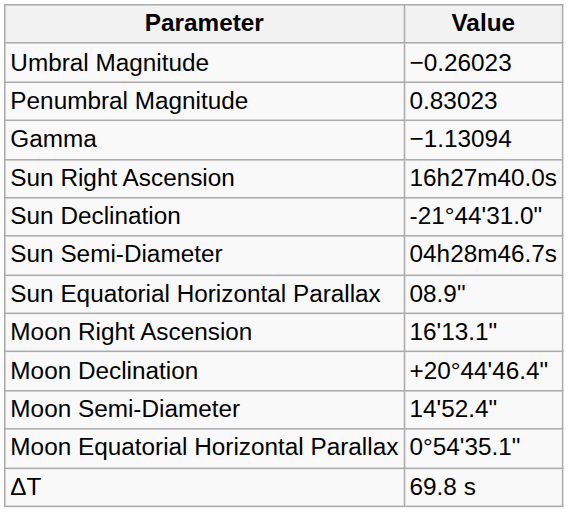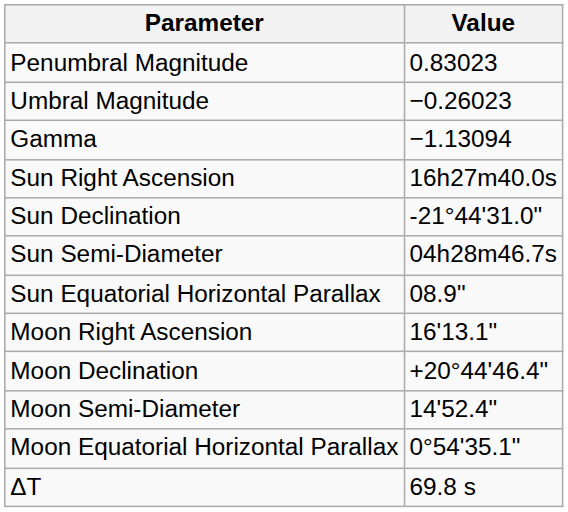rows swapped: (129, 100) <-> (110, 62)
